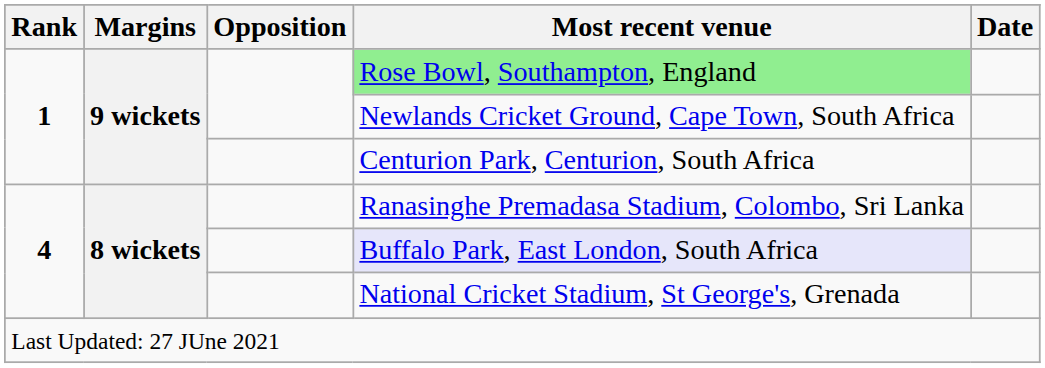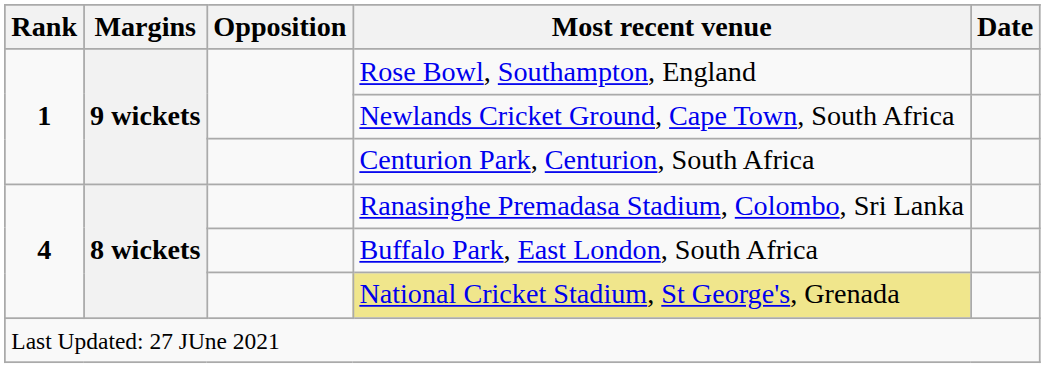(558, 71) lightgreen background -> (558, 71) no background
(589, 250) lavender background -> (589, 250) no background
(630, 294) no background -> (630, 294) khaki background
